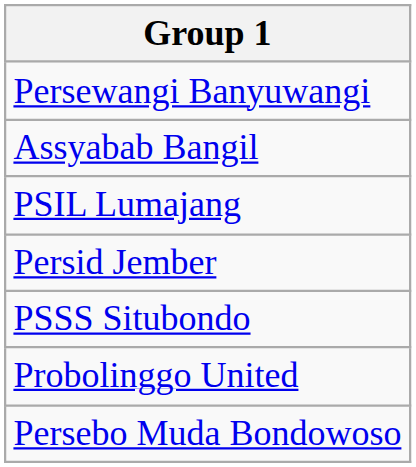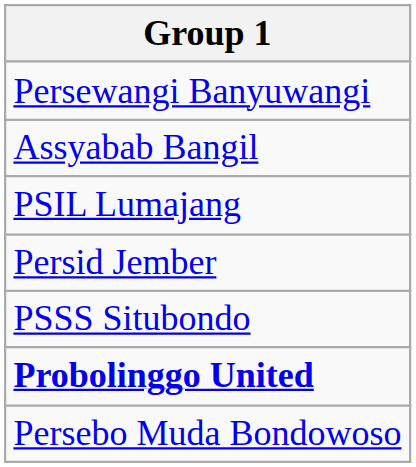(156, 375) normal -> (164, 375) bold
